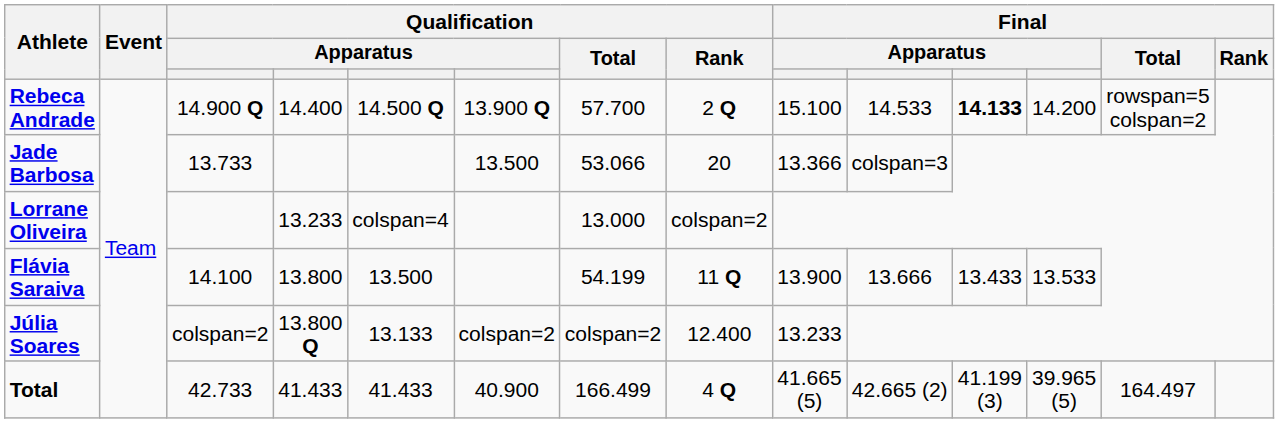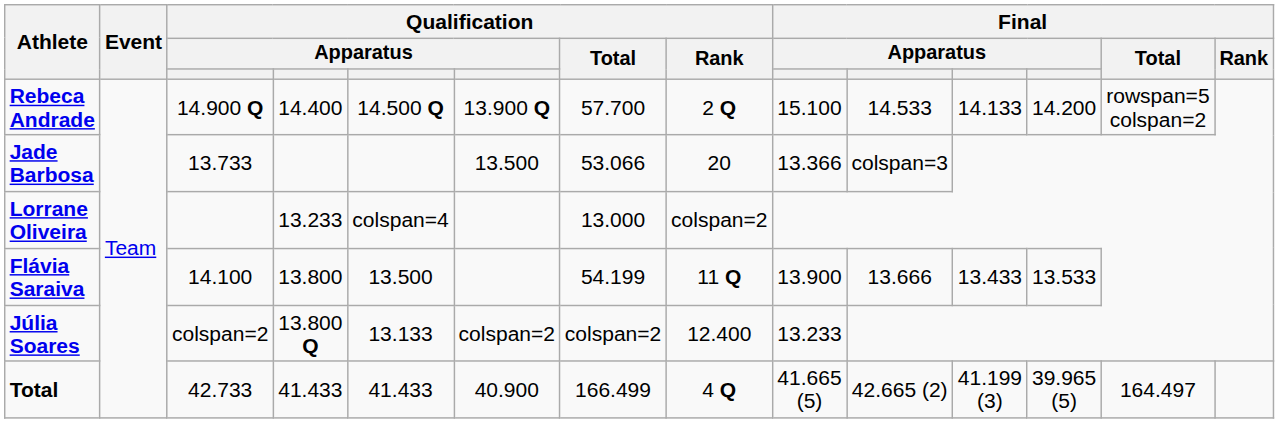(990, 107) bold -> (990, 107) normal
